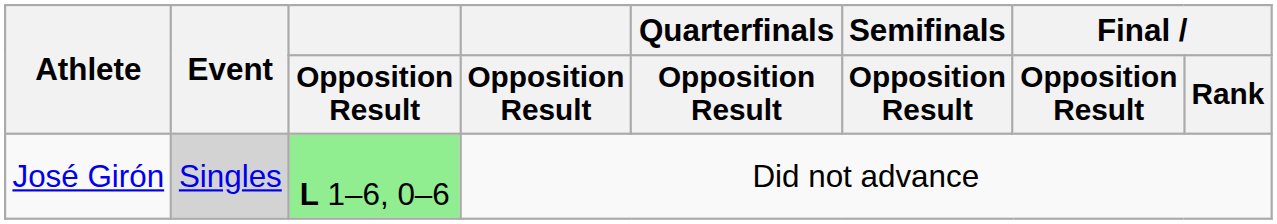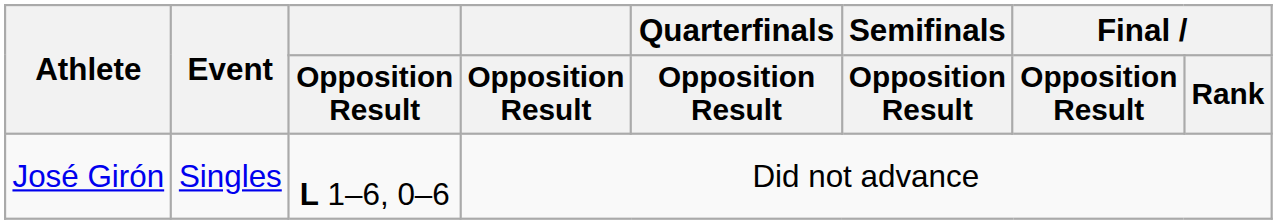(230, 177) lightgrey background -> (230, 177) no background
(375, 194) lightgreen background -> (375, 194) no background
